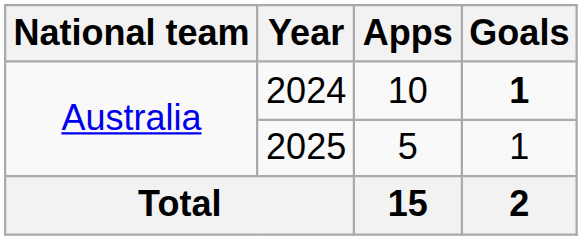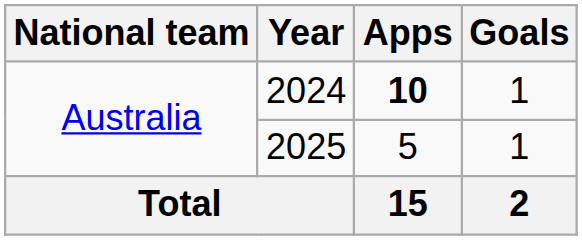(408, 90) normal -> (408, 90) bold
(519, 90) bold -> (519, 90) normal
